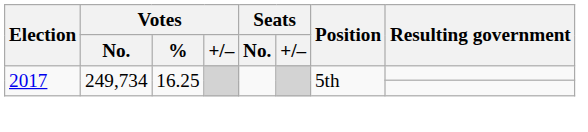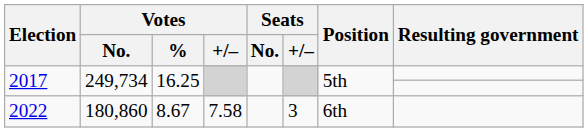+ row: (28, 111)
